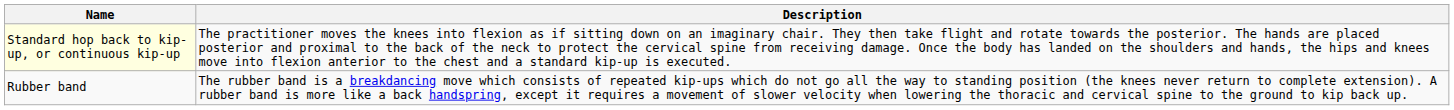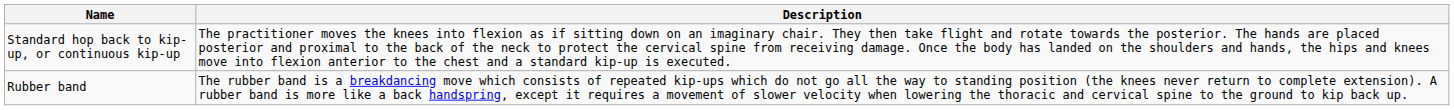(97, 47) lightyellow background -> (97, 47) no background
